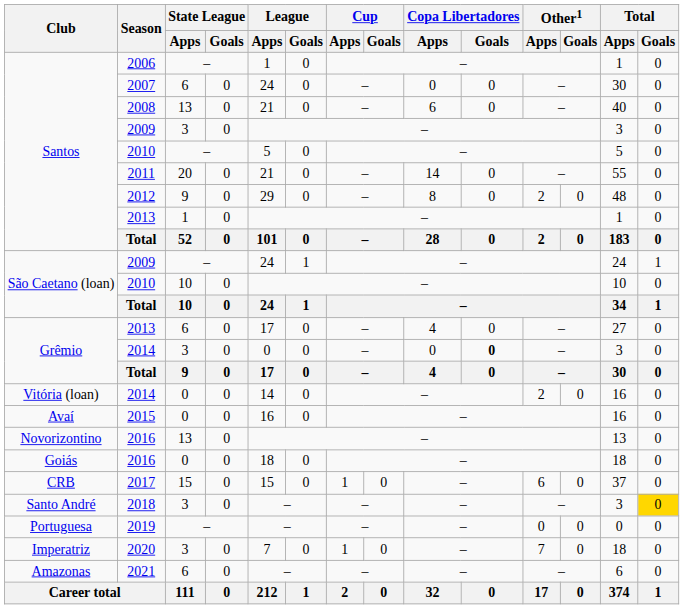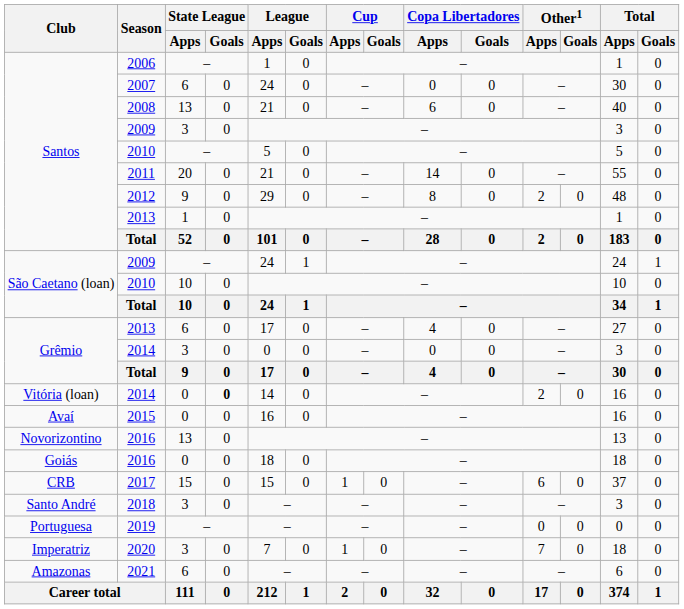(492, 350) bold -> (492, 350) normal
(227, 394) normal -> (227, 394) bold
(658, 504) gold background -> (658, 504) no background
